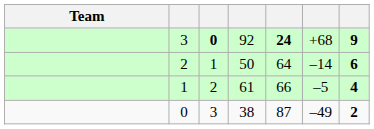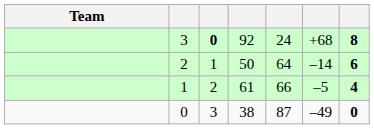(284, 40) bold -> (284, 40) normal
(354, 40) 9 -> (354, 40) 8
(354, 111) 2 -> (354, 111) 0
